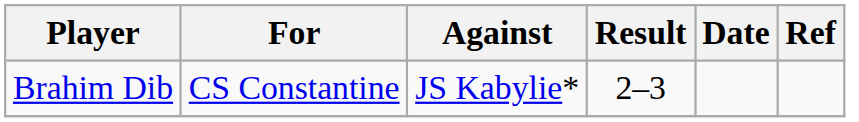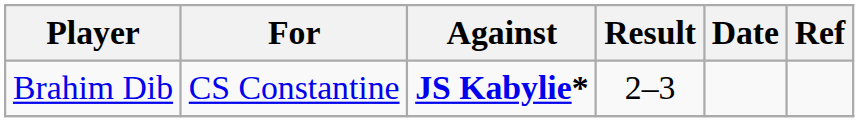(497, 88) normal -> (502, 88) bold
